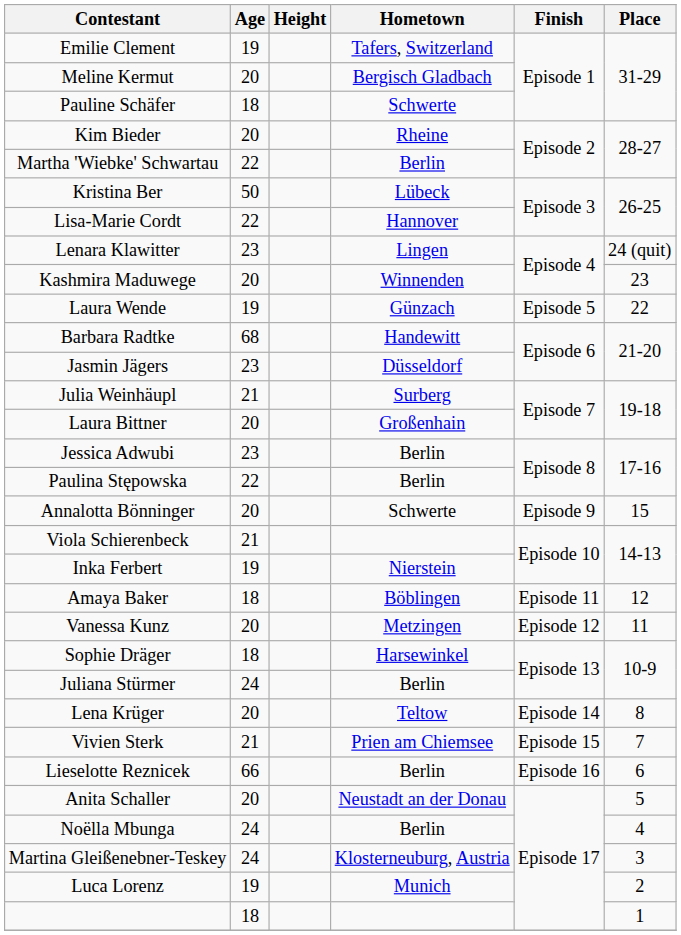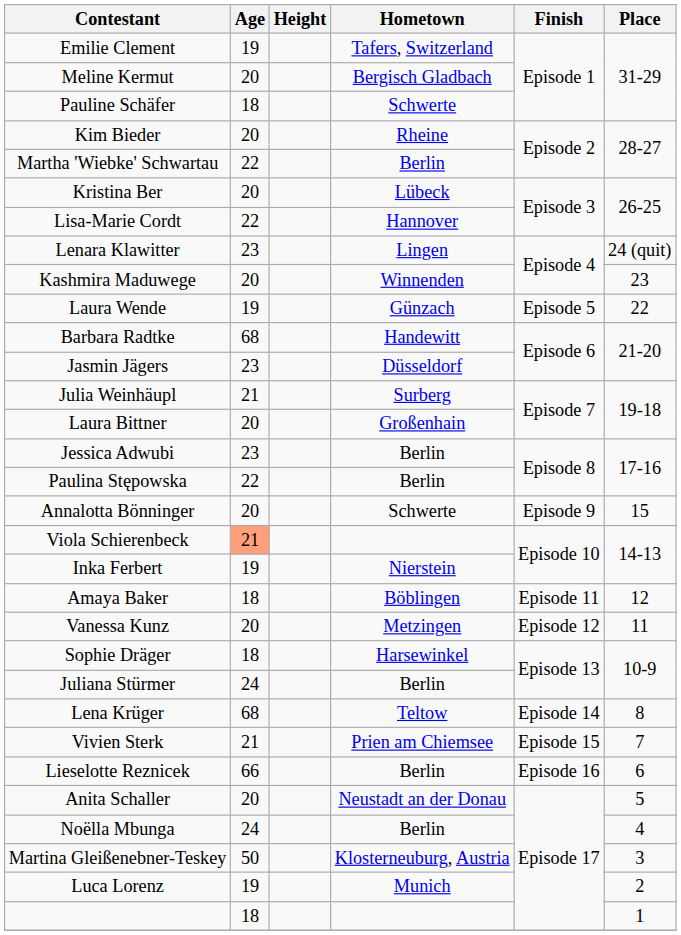(250, 192) 50 -> (250, 192) 20
(250, 539) no background -> (250, 539) lightsalmon background
(250, 713) 20 -> (250, 713) 68
(250, 857) 24 -> (250, 857) 50
